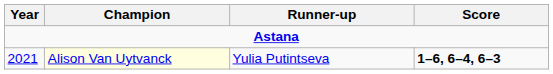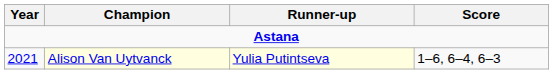(281, 58) no background -> (281, 58) lightyellow background
(459, 58) bold -> (459, 58) normal
